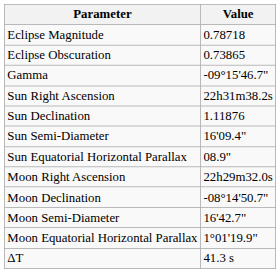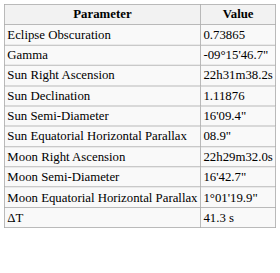- row: (56, 34)
- row: (54, 197)
